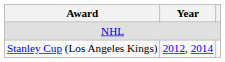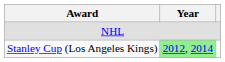(188, 48) no background -> (188, 48) lightgreen background
